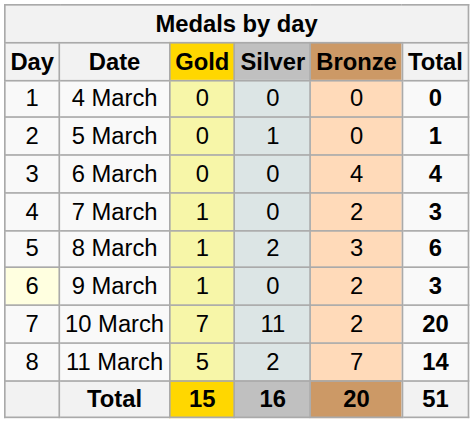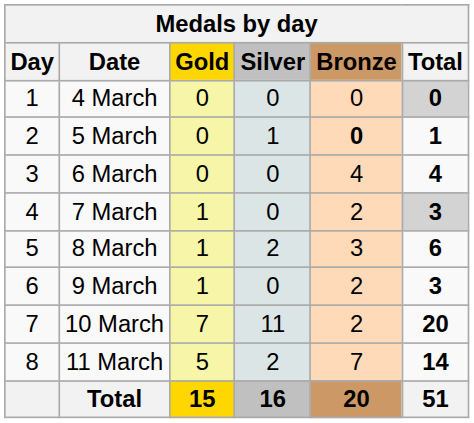(435, 99) no background -> (435, 99) lightgrey background
(357, 137) normal -> (357, 137) bold
(435, 212) no background -> (435, 212) lightgrey background
(32, 287) lightyellow background -> (32, 287) no background
